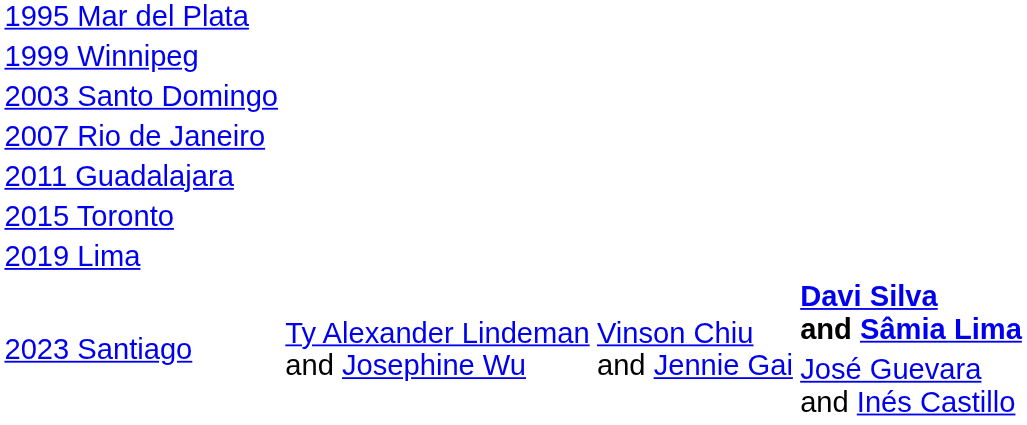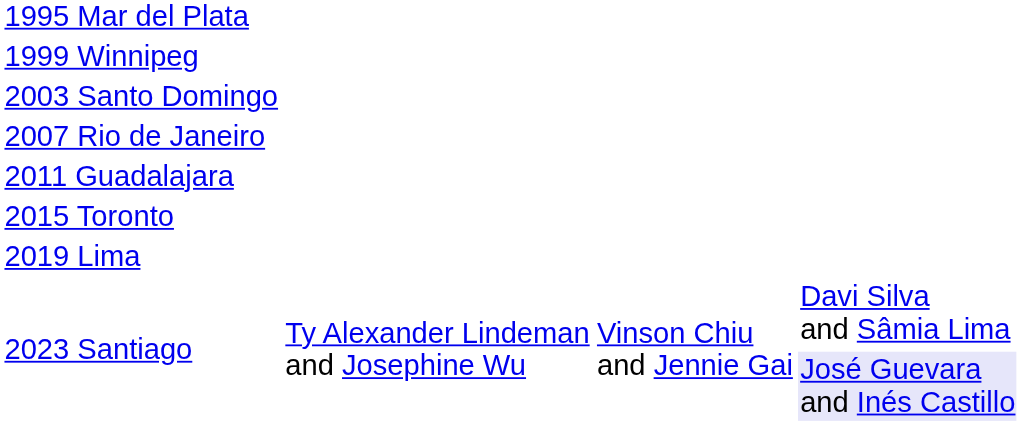(911, 313) bold -> (905, 313) normal
(908, 385) no background -> (908, 385) lavender background
